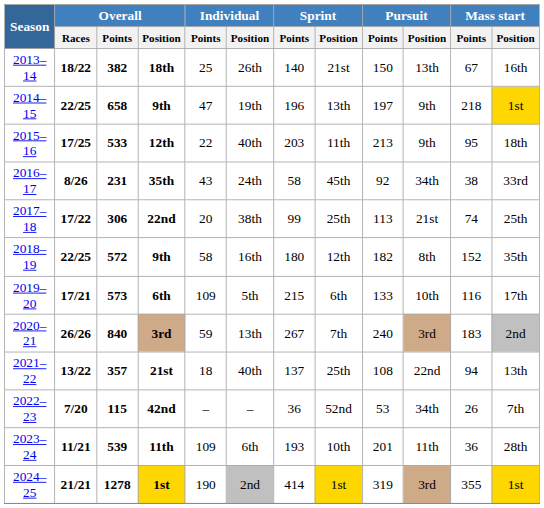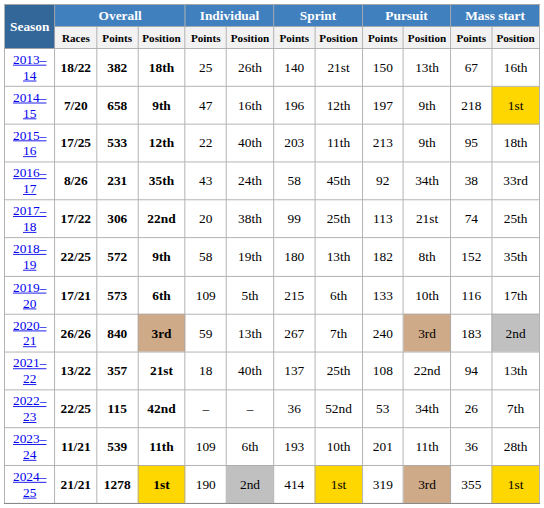(76, 105) 22/25 -> (76, 105) 7/20
(250, 105) 19th -> (250, 105) 16th
(339, 105) 13th -> (339, 105) 12th
(250, 257) 16th -> (250, 257) 19th
(339, 257) 12th -> (339, 257) 13th
(76, 408) 7/20 -> (76, 408) 22/25
